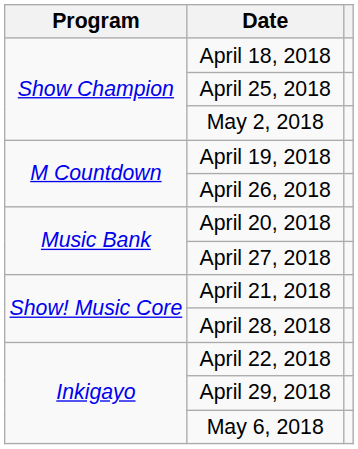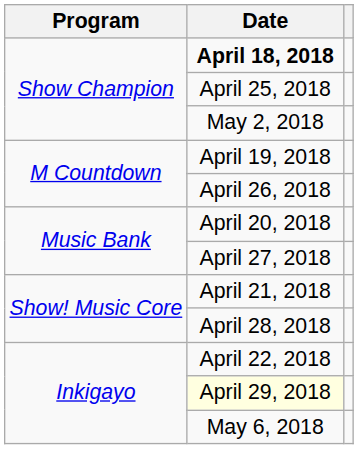(265, 55) normal -> (265, 55) bold
(265, 392) no background -> (265, 392) lightyellow background
